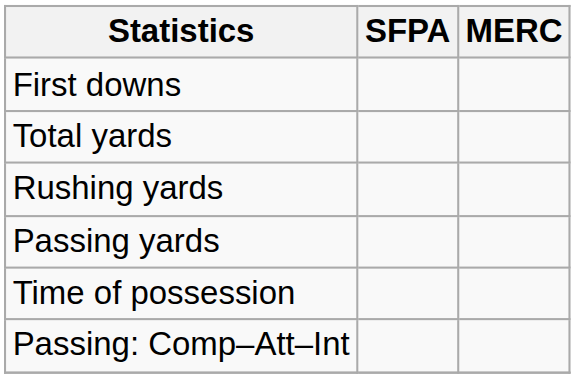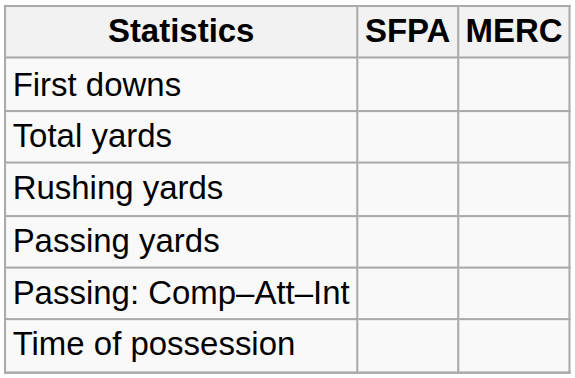rows swapped: (181, 345) <-> (154, 292)
